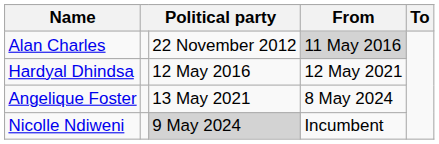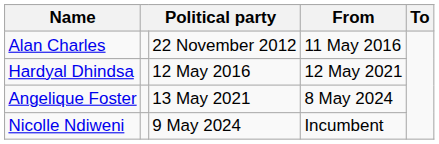(353, 44) lightgrey background -> (353, 44) no background
(197, 125) lightgrey background -> (197, 125) no background
